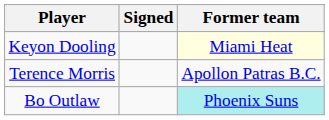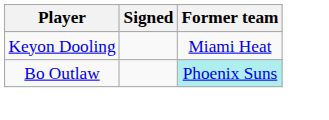(251, 45) lightyellow background -> (230, 45) no background
- row: (62, 73)
